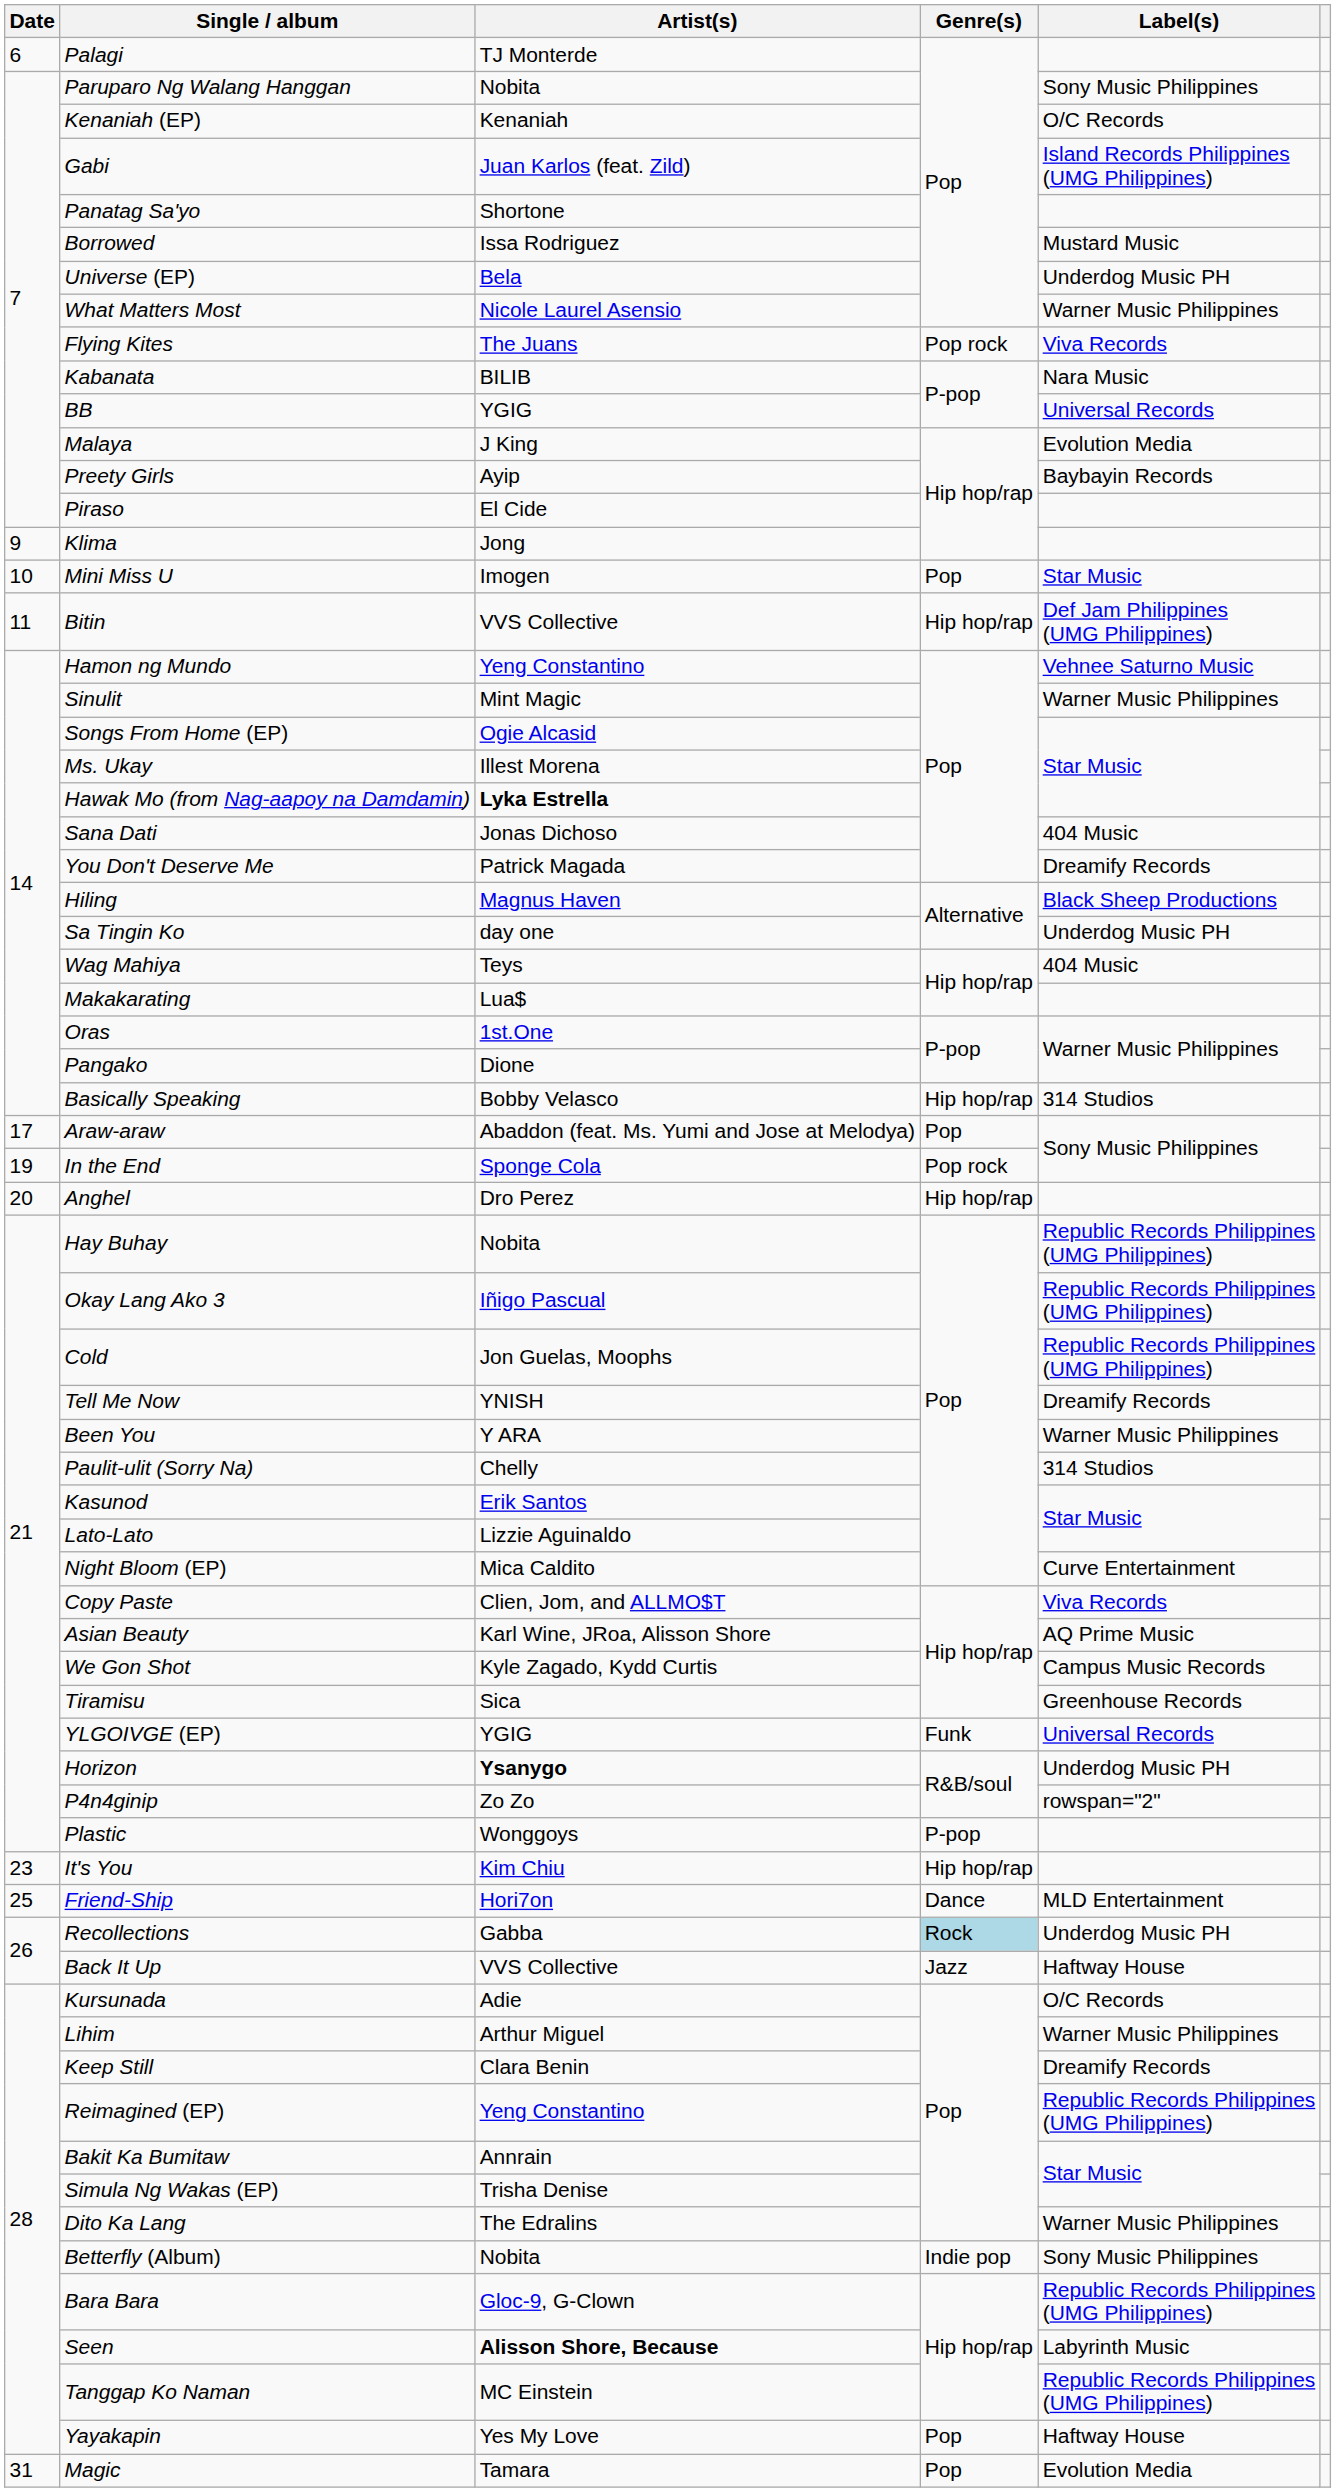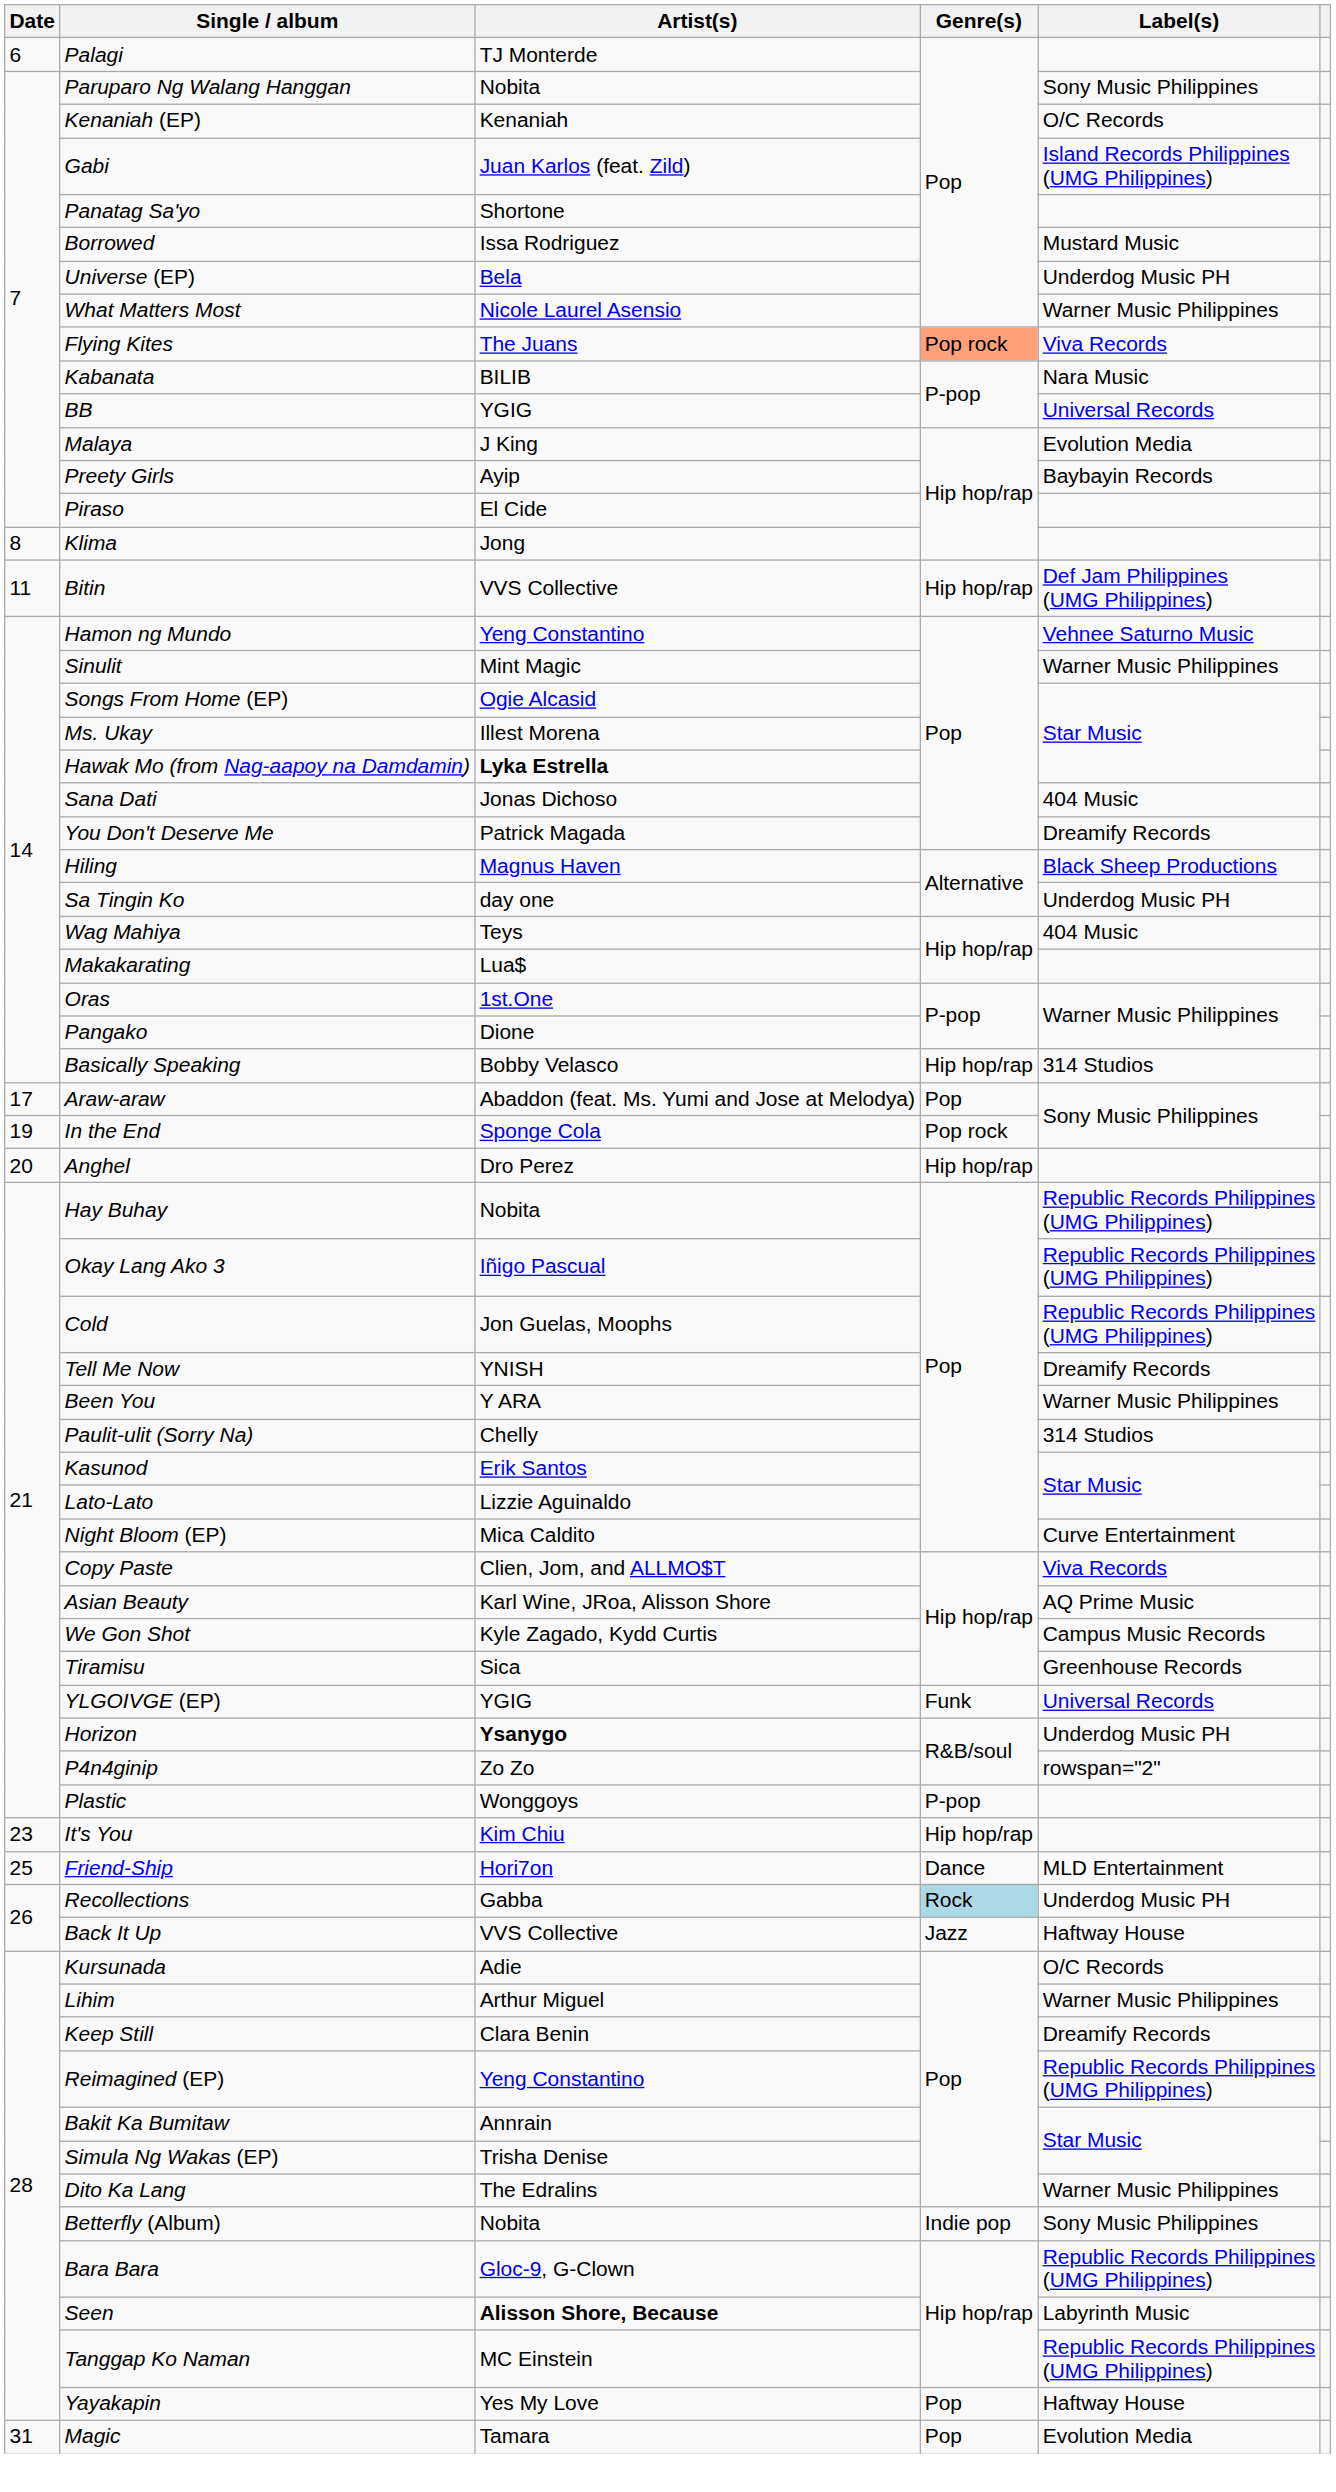(966, 343) no background -> (966, 343) lightsalmon background
(15, 543) 9 -> (15, 543) 8
- row: (119, 576)
